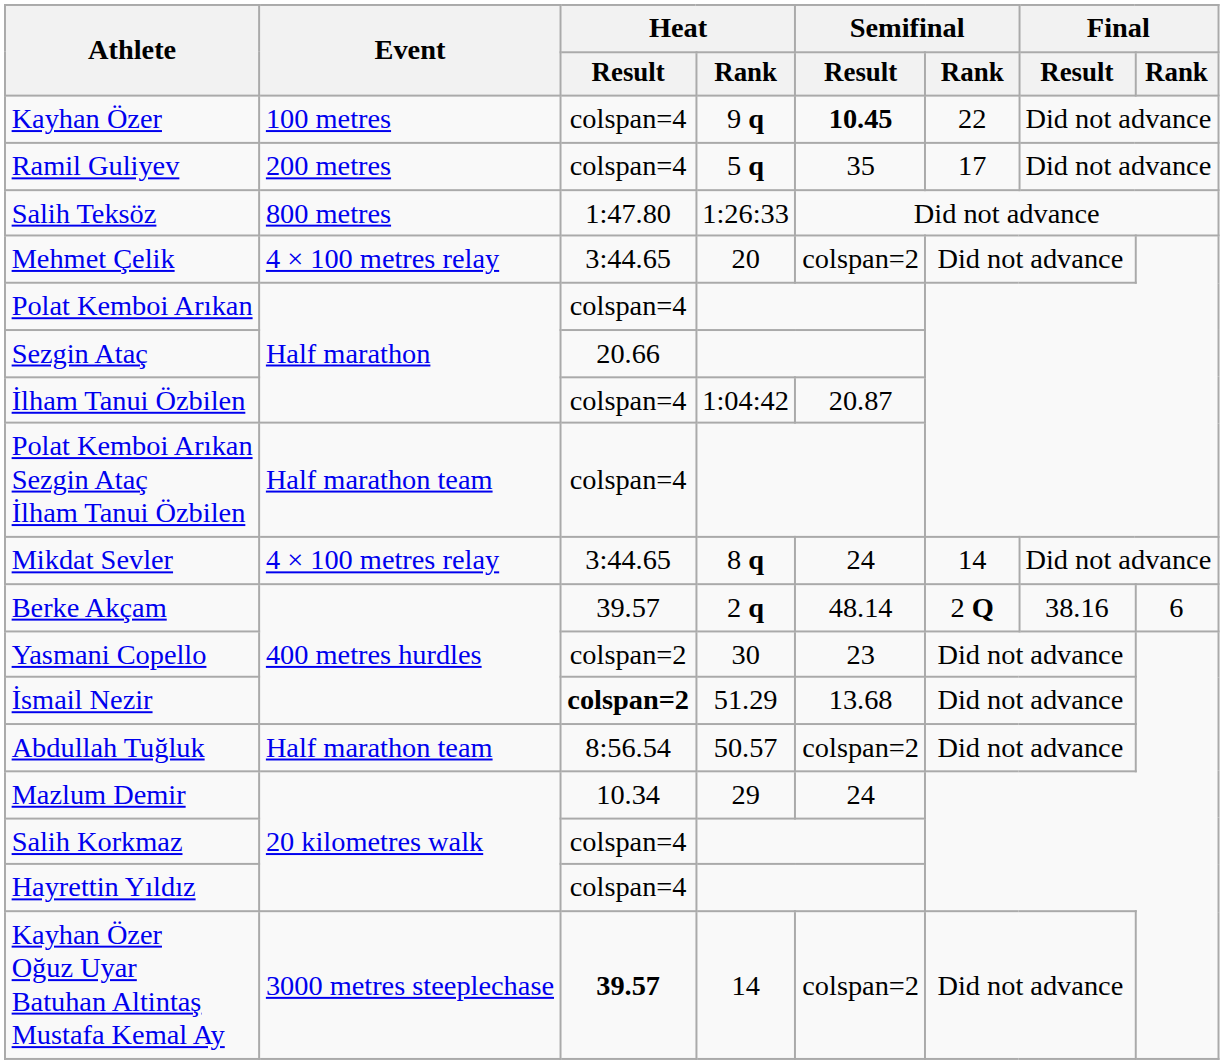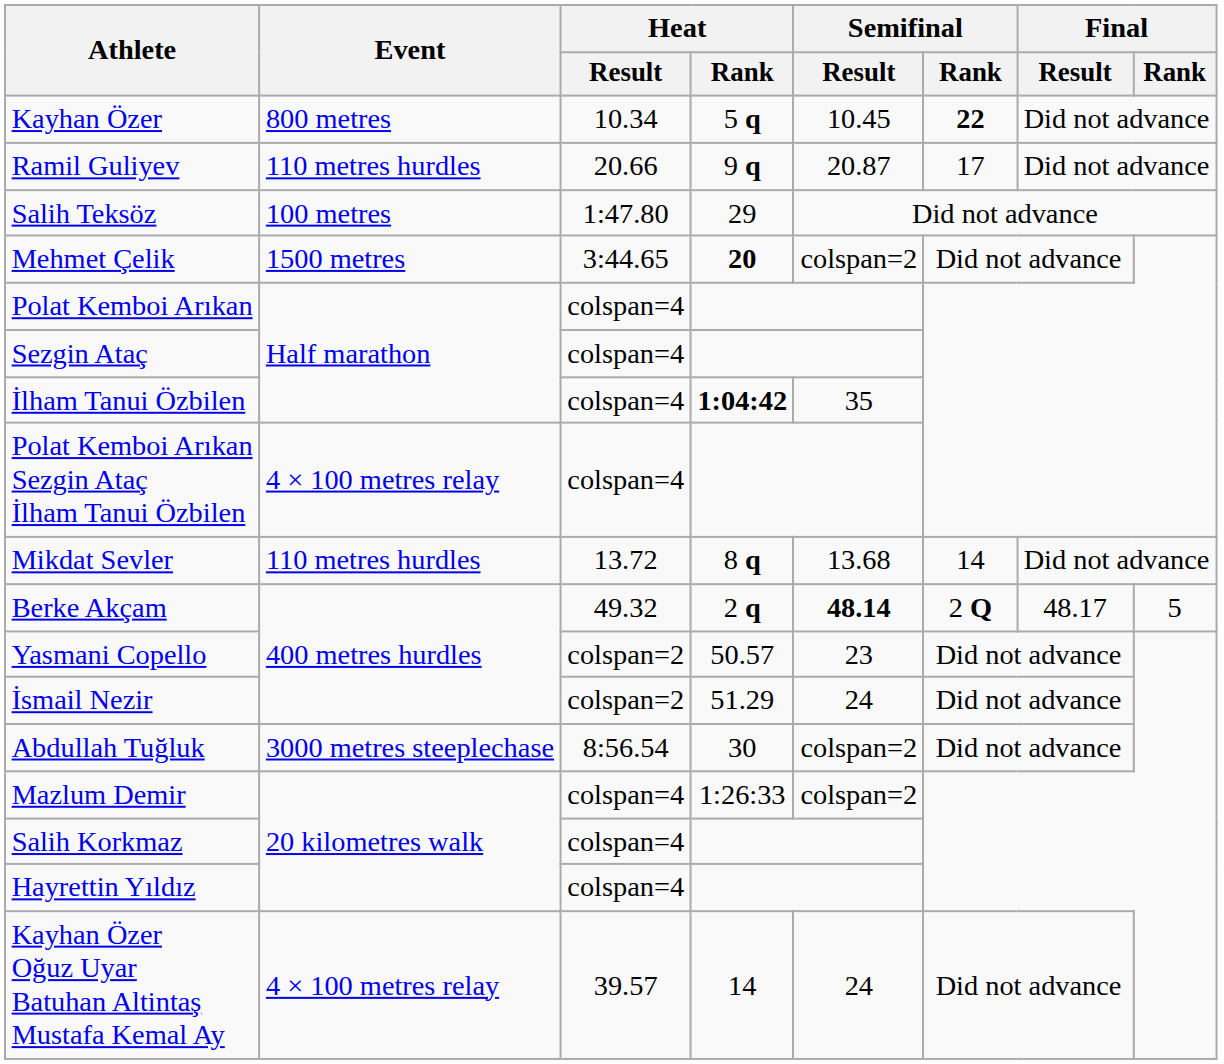(328, 119) 100 metres -> (328, 119) 800 metres
(628, 119) colspan=4 -> (626, 119) 10.34
(746, 119) 9 q -> (742, 119) 5 q
(861, 119) bold -> (859, 119) normal
(972, 119) normal -> (970, 119) bold
(328, 166) 200 metres -> (373, 166) 110 metres hurdles
(628, 166) colspan=4 -> (626, 166) 20.66
(746, 166) 5 q -> (742, 166) 9 q
(861, 166) 35 -> (859, 166) 20.87
(328, 212) 800 metres -> (328, 212) 100 metres
(746, 212) 1:26:33 -> (742, 212) 29
(383, 259) 4 × 100 metres relay -> (336, 259) 1500 metres
(746, 259) normal -> (742, 259) bold
(628, 353) 20.66 -> (626, 353) colspan=4
(746, 400) normal -> (742, 400) bold
(861, 400) 20.87 -> (859, 400) 35
(379, 480) Half marathon team -> (383, 480) 4 × 100 metres relay
(383, 560) 4 × 100 metres relay -> (373, 560) 110 metres hurdles
(628, 560) 3:44.65 -> (626, 560) 13.72
(861, 560) 24 -> (859, 560) 13.68
(628, 607) 39.57 -> (626, 607) 49.32
(861, 607) normal -> (859, 607) bold
(1077, 607) 38.16 -> (1075, 607) 48.17
(1176, 607) 6 -> (1175, 607) 5
(746, 654) 30 -> (742, 654) 50.57
(628, 700) bold -> (626, 700) normal
(861, 700) 13.68 -> (859, 700) 24
(379, 747) Half marathon team -> (410, 747) 3000 metres steeplechase
(746, 747) 50.57 -> (742, 747) 30
(628, 794) 10.34 -> (626, 794) colspan=4
(746, 794) 29 -> (742, 794) 1:26:33
(861, 794) 24 -> (859, 794) colspan=2
(410, 985) 3000 metres steeplechase -> (383, 985) 4 × 100 metres relay
(628, 985) bold -> (626, 985) normal
(861, 985) colspan=2 -> (859, 985) 24
